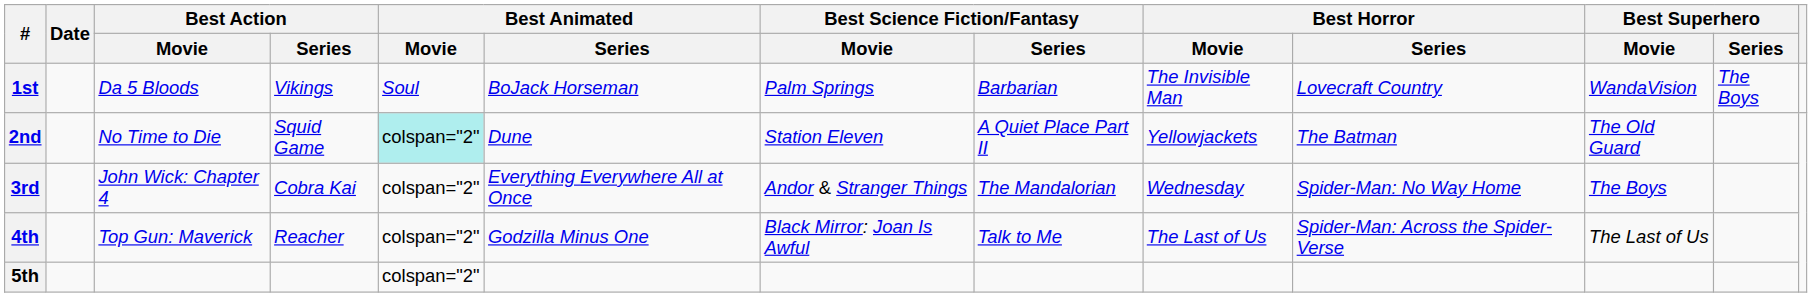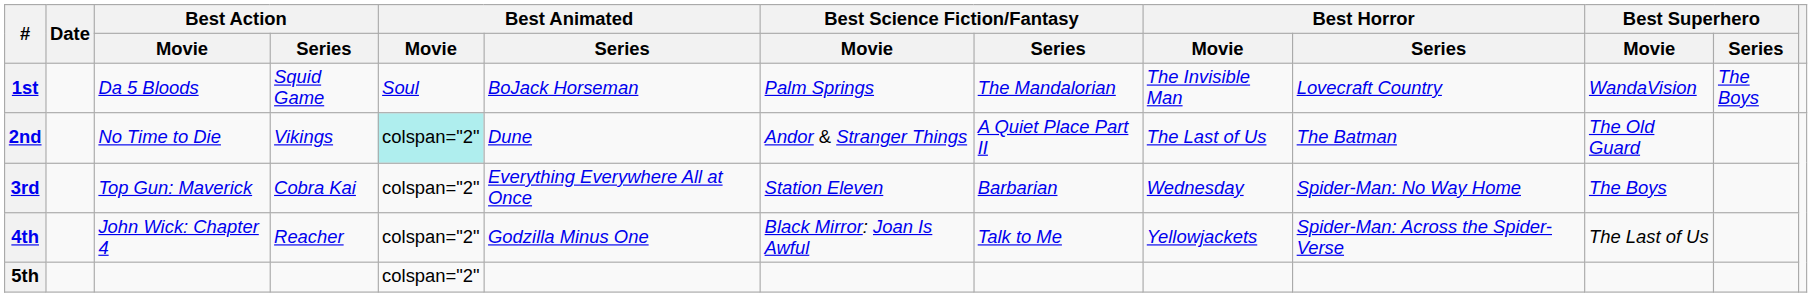(304, 87) Vikings -> (299, 87) Squid Game
(1018, 87) Barbarian -> (1047, 87) The Mandalorian
(299, 137) Squid Game -> (304, 137) Vikings
(824, 137) Station Eleven -> (866, 137) Andor & Stranger Things
(1202, 137) Yellowjackets -> (1207, 137) The Last of Us
(179, 187) John Wick: Chapter 4 -> (175, 187) Top Gun: Maverick
(866, 187) Andor & Stranger Things -> (824, 187) Station Eleven
(1047, 187) The Mandalorian -> (1018, 187) Barbarian
(175, 237) Top Gun: Maverick -> (179, 237) John Wick: Chapter 4
(1207, 237) The Last of Us -> (1202, 237) Yellowjackets
